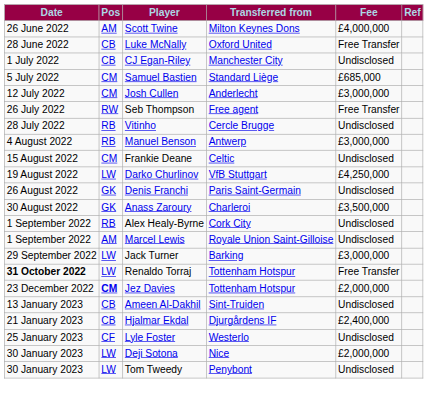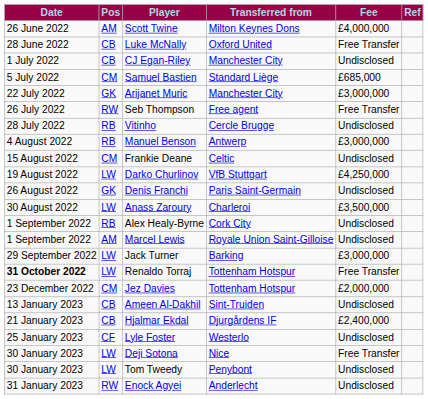- row: (152, 93)
+ row: (156, 93)
(109, 207) GK -> (109, 207) LW
(109, 288) bold -> (109, 288) normal
(364, 353) £2,000,000 -> (369, 353) Free Transfer
+ row: (153, 386)
